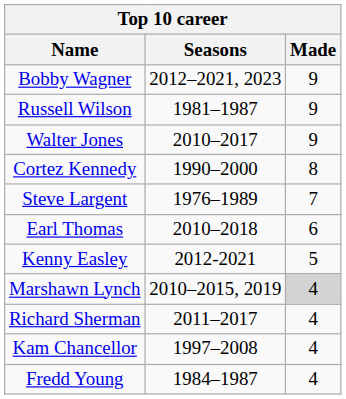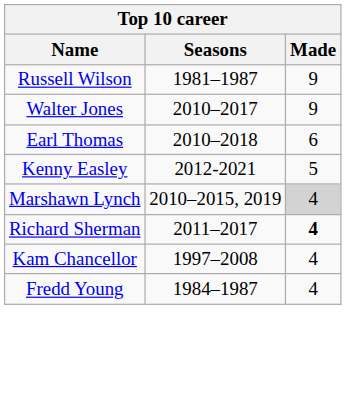- row: (75, 79)
- row: (75, 169)
- row: (75, 199)
(313, 318) normal -> (313, 229) bold
